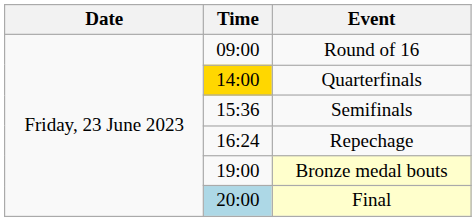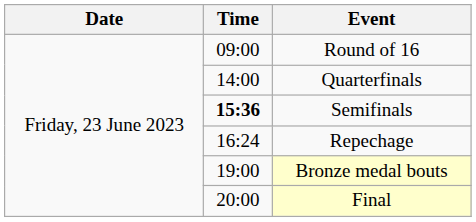(238, 79) gold background -> (238, 79) no background
(238, 110) normal -> (238, 110) bold
(238, 200) lightblue background -> (238, 200) no background
